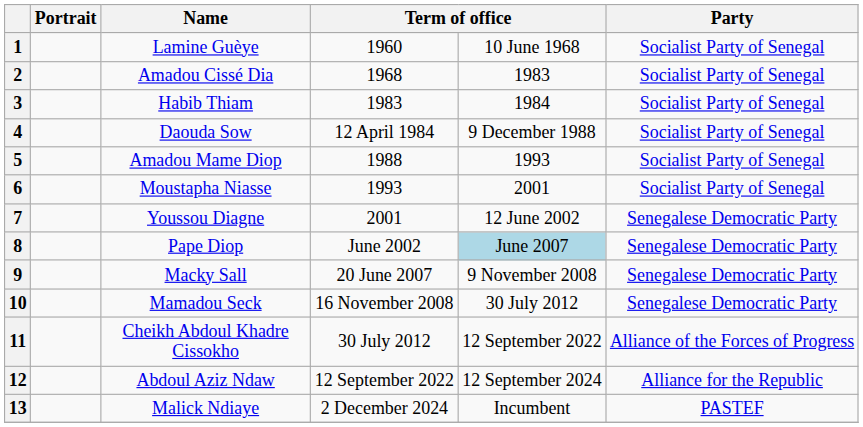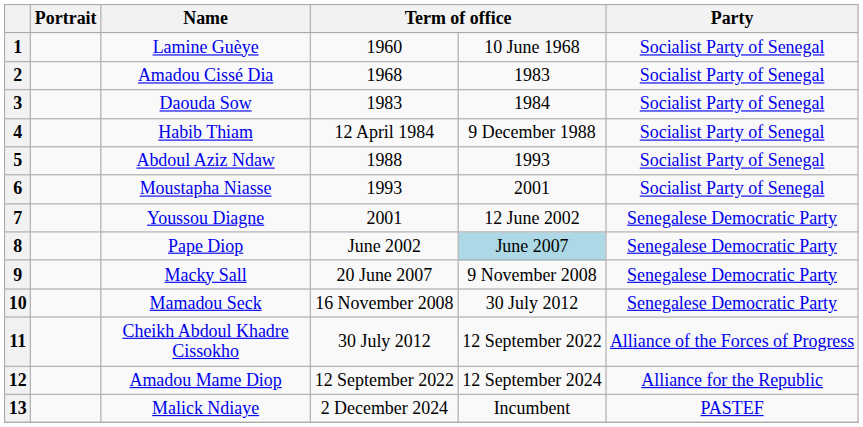(206, 103) Habib Thiam -> (206, 103) Daouda Sow
(206, 132) Daouda Sow -> (206, 132) Habib Thiam
(206, 160) Amadou Mame Diop -> (206, 160) Abdoul Aziz Ndaw
(206, 379) Abdoul Aziz Ndaw -> (206, 379) Amadou Mame Diop
